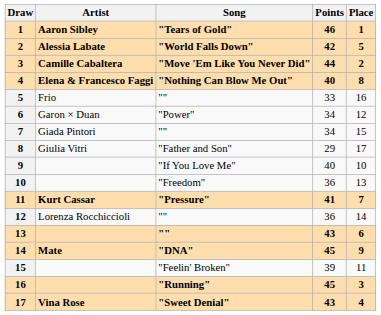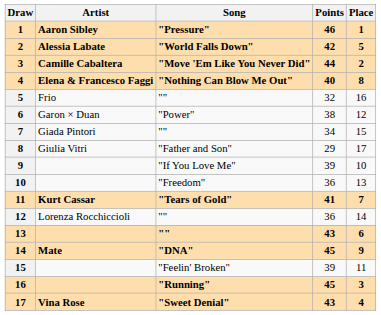(195, 30) "Tears of Gold" -> (184, 30) "Pressure"
(330, 98) 33 -> (330, 98) 32
(330, 115) 34 -> (330, 115) 38
(330, 166) 40 -> (330, 166) 39
(184, 200) "Pressure" -> (195, 200) "Tears of Gold"
